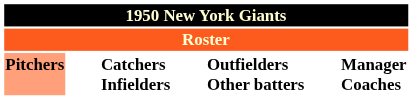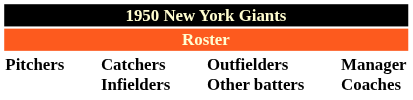(35, 64) lightsalmon background -> (35, 64) no background
